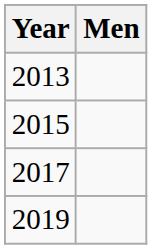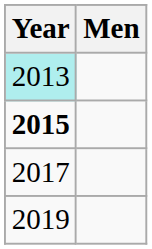(41, 76) no background -> (41, 76) paleturquoise background
(41, 124) normal -> (41, 124) bold
